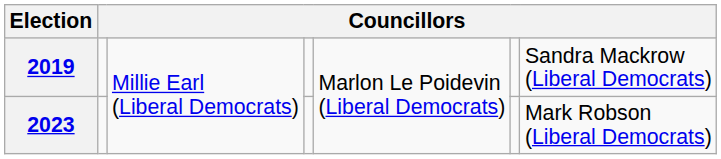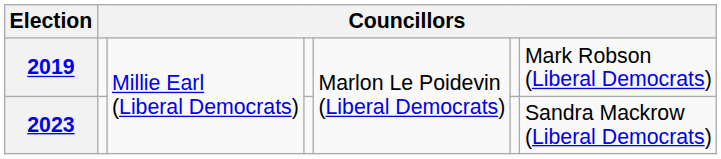(618, 67) Sandra Mackrow (Liberal Democrats) -> (618, 67) Mark Robson (Liberal Democrats)
(618, 124) Mark Robson (Liberal Democrats) -> (618, 124) Sandra Mackrow (Liberal Democrats)
